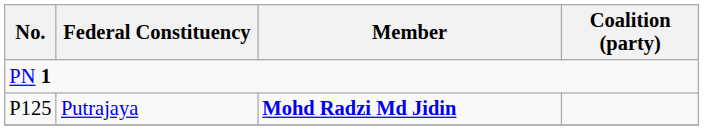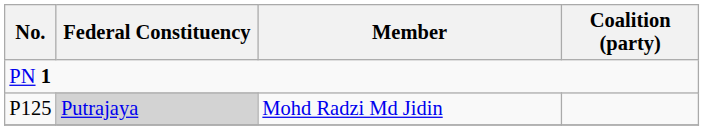(100, 108) no background -> (100, 108) lightgrey background
(359, 108) bold -> (353, 108) normal
